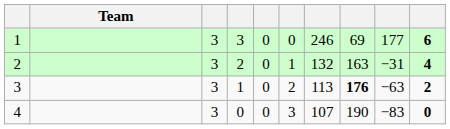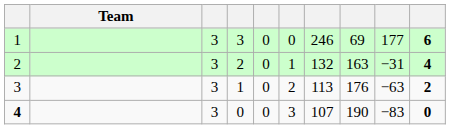(357, 87) bold -> (357, 87) normal
(17, 111) normal -> (17, 111) bold
